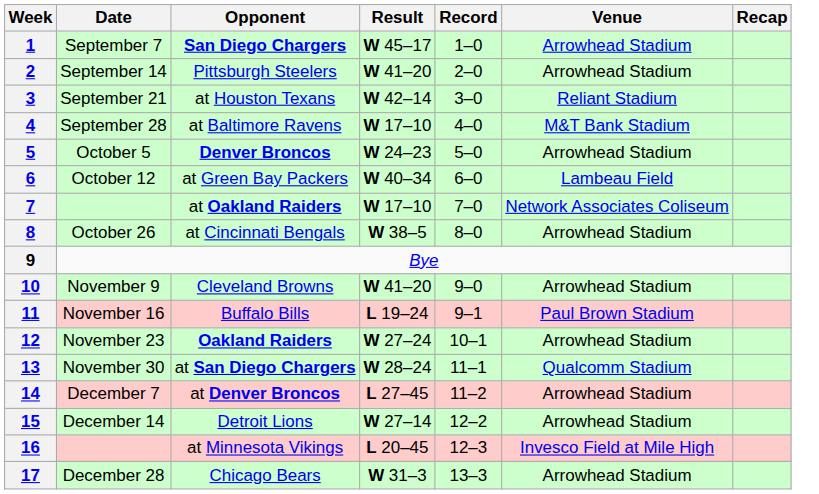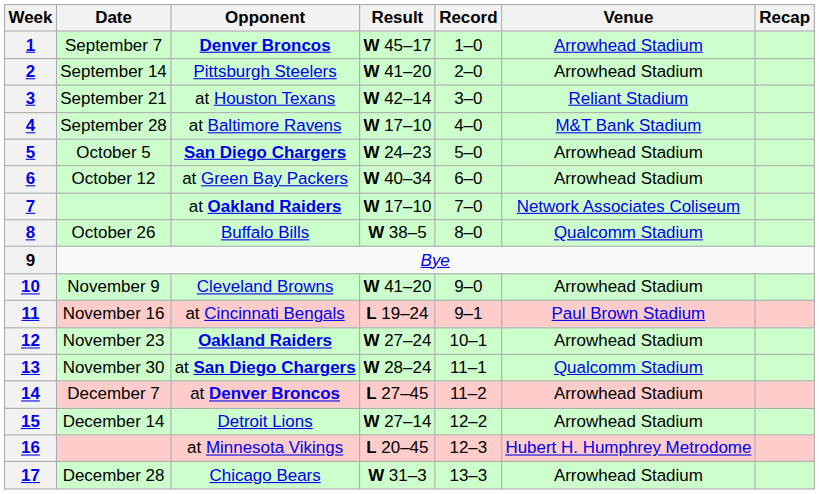(265, 44) San Diego Chargers -> (265, 44) Denver Broncos
(265, 152) Denver Broncos -> (265, 152) San Diego Chargers
(617, 179) Lambeau Field -> (628, 179) Arrowhead Stadium
(265, 233) at Cincinnati Bengals -> (265, 233) Buffalo Bills
(617, 233) Arrowhead Stadium -> (628, 233) Qualcomm Stadium
(265, 313) Buffalo Bills -> (265, 313) at Cincinnati Bengals
(617, 448) Invesco Field at Mile High -> (628, 448) Hubert H. Humphrey Metrodome
